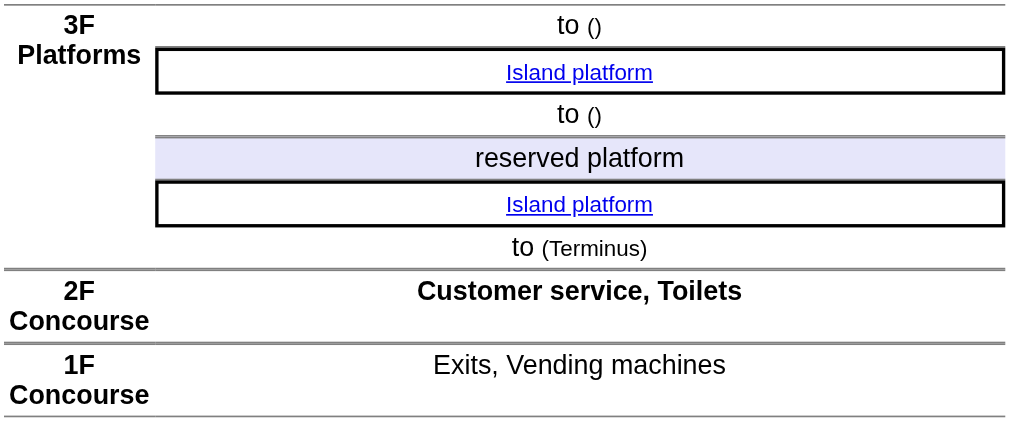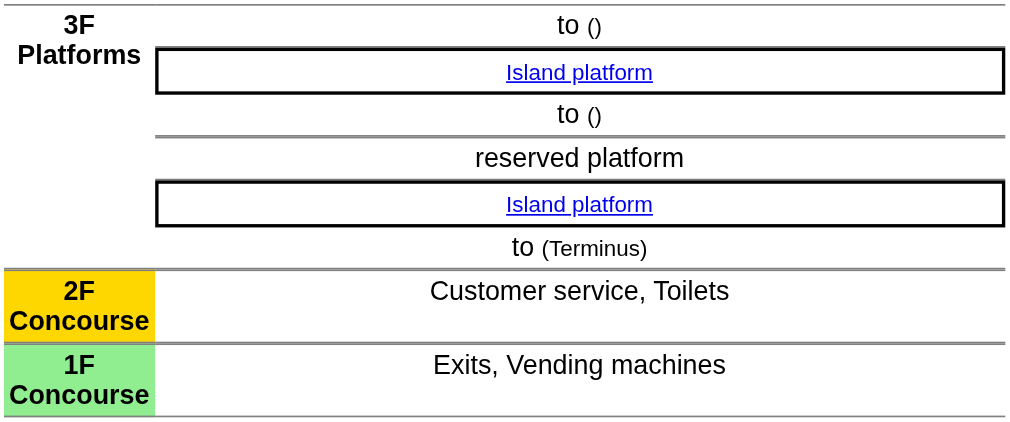(580, 158) lavender background -> (580, 158) no background
(79, 306) no background -> (79, 306) gold background
(580, 290) bold -> (580, 290) normal
(79, 379) no background -> (79, 379) lightgreen background
